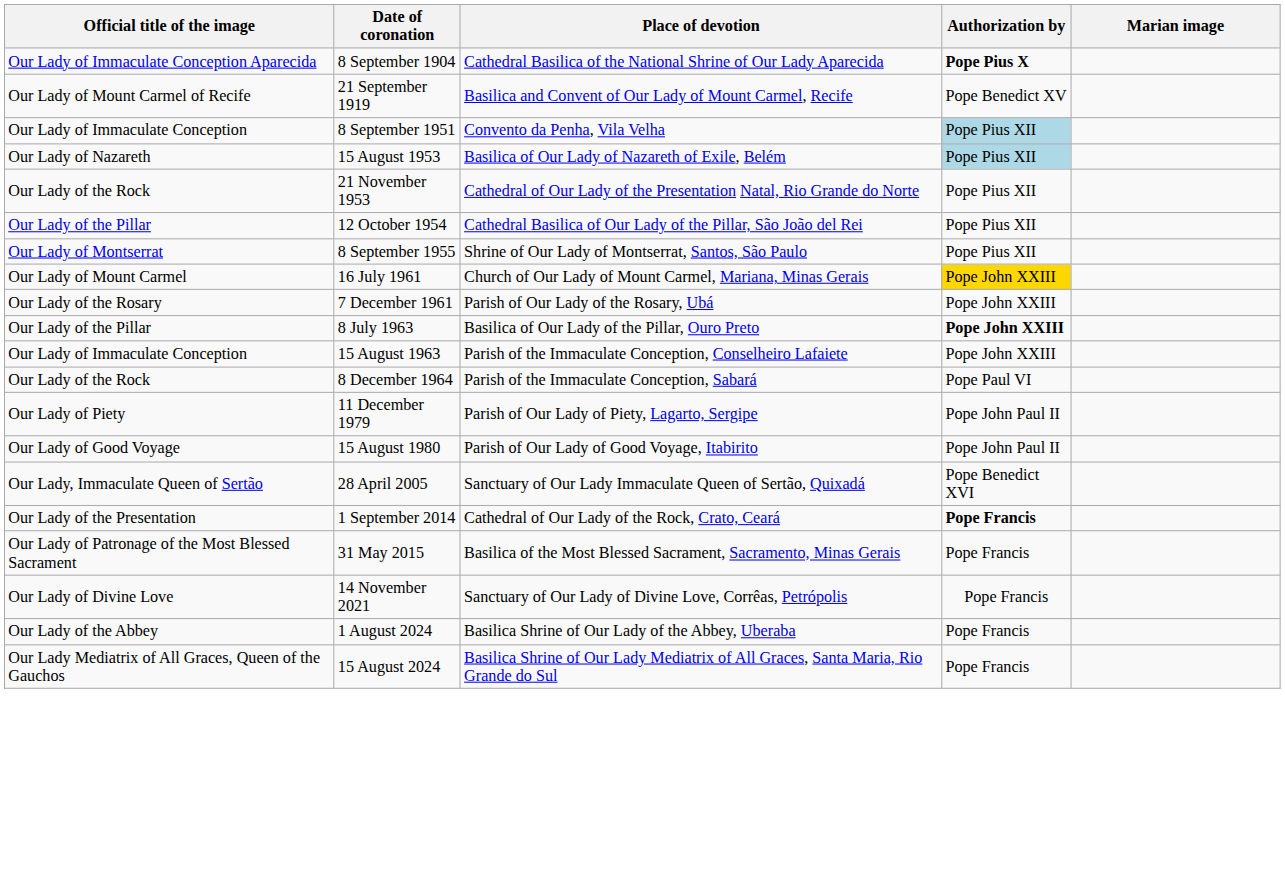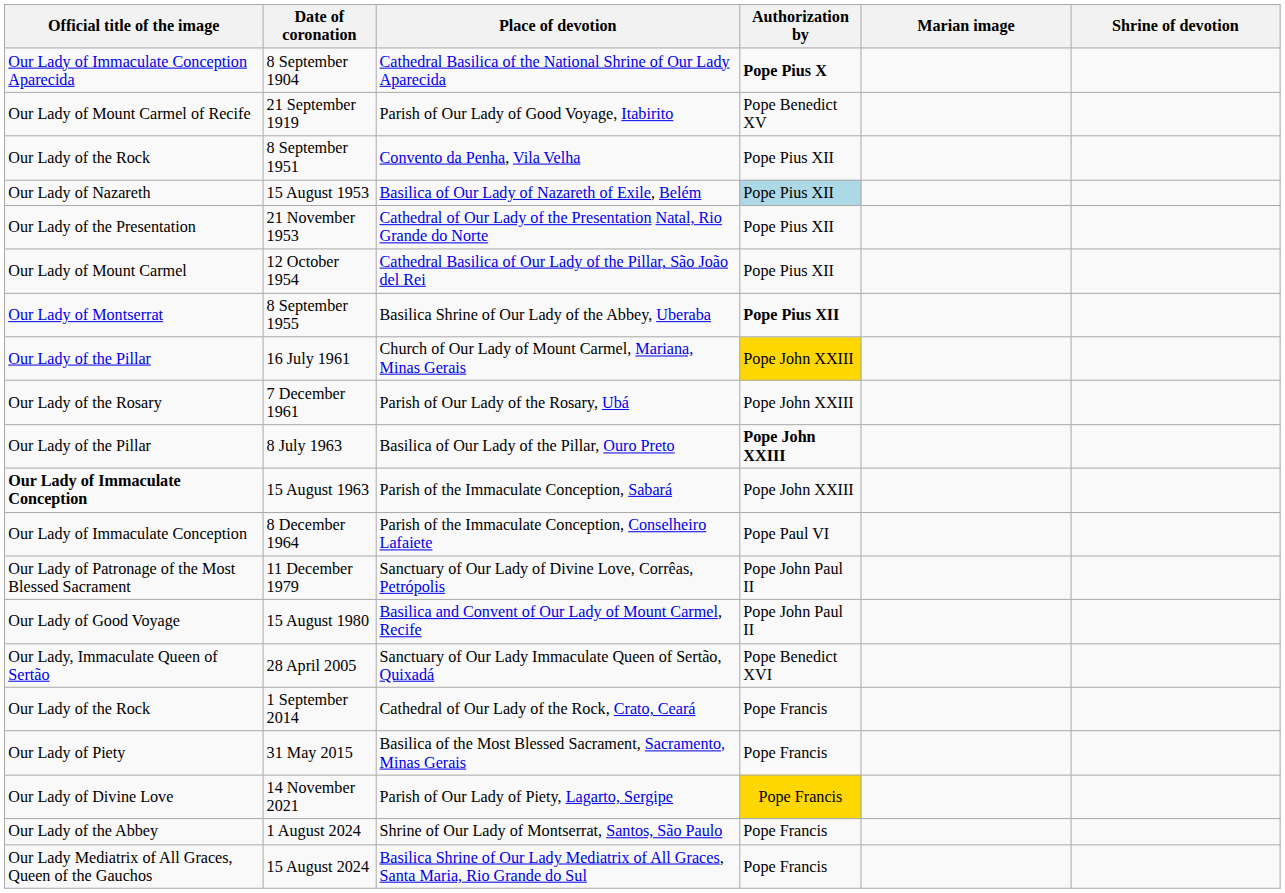+ column: (1175, 26)
(658, 95) Basilica and Convent of Our Lady of Mount Carmel, Recife -> (526, 114) Parish of Our Lady of Good Voyage, Itabirito
(128, 130) Our Lady of Immaculate Conception -> (79, 157) Our Lady of the Rock
(991, 130) lightblue background -> (789, 157) no background
(79, 190) Our Lady of the Rock -> (102, 227) Our Lady of the Presentation
(80, 225) Our Lady of the Pillar -> (98, 271) Our Lady of Mount Carmel
(636, 251) Shrine of Our Lady of Montserrat, Santos, São Paulo -> (545, 314) Basilica Shrine of Our Lady of the Abbey, Uberaba
(991, 251) normal -> (791, 314) bold
(98, 276) Our Lady of Mount Carmel -> (80, 358) Our Lady of the Pillar
(128, 353) normal -> (94, 490) bold
(656, 353) Parish of the Immaculate Conception, Conselheiro Lafaiete -> (526, 490) Parish of the Immaculate Conception, Sabará
(79, 379) Our Lady of the Rock -> (128, 533) Our Lady of Immaculate Conception
(610, 379) Parish of the Immaculate Conception, Sabará -> (543, 533) Parish of the Immaculate Conception, Conselheiro Lafaiete
(67, 414) Our Lady of Piety -> (122, 577) Our Lady of Patronage of the Most Blessed Sacrament
(611, 414) Parish of Our Lady of Piety, Lagarto, Sergipe -> (536, 577) Sanctuary of Our Lady of Divine Love, Corrêas, Petrópolis
(611, 448) Parish of Our Lady of Good Voyage, Itabirito -> (551, 621) Basilica and Convent of Our Lady of Mount Carmel, Recife
(102, 518) Our Lady of the Presentation -> (79, 709) Our Lady of the Rock
(991, 518) bold -> (785, 709) normal
(149, 552) Our Lady of Patronage of the Most Blessed Sacrament -> (67, 752) Our Lady of Piety
(656, 596) Sanctuary of Our Lady of Divine Love, Corrêas, Petrópolis -> (526, 796) Parish of Our Lady of Piety, Lagarto, Sergipe
(1006, 596) no background -> (800, 796) gold background
(630, 631) Basilica Shrine of Our Lady of the Abbey, Uberaba -> (551, 831) Shrine of Our Lady of Montserrat, Santos, São Paulo
